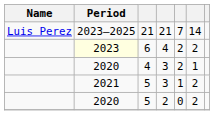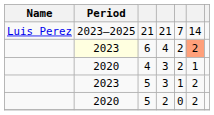(195, 48) no background -> (195, 48) lightsalmon background
(106, 84) 2021 -> (106, 84) 2023
